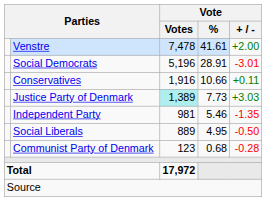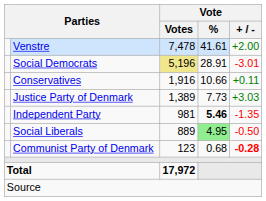(182, 64) no background -> (182, 64) khaki background
(182, 98) paleturquoise background -> (182, 98) no background
(217, 115) normal -> (217, 115) bold
(217, 132) no background -> (217, 132) lightgreen background
(247, 149) normal -> (247, 149) bold
